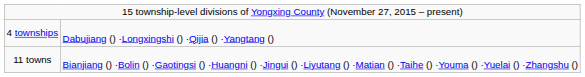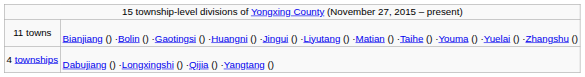rows swapped: (32, 59) <-> (32, 33)
